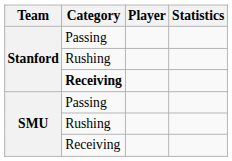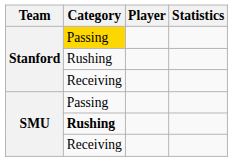(86, 37) no background -> (87, 37) gold background
(93, 80) bold -> (94, 80) normal
(88, 123) normal -> (91, 123) bold
